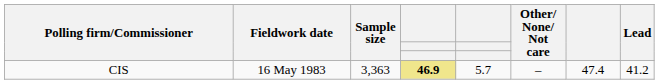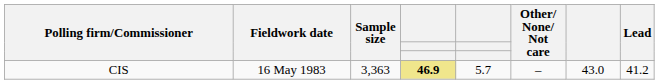(593, 70) 47.4 -> (593, 70) 43.0
